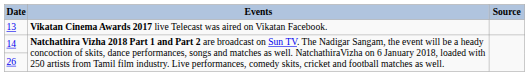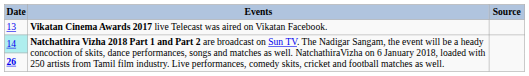(11, 44) no background -> (11, 44) paleturquoise background
(11, 62) normal -> (11, 62) bold
